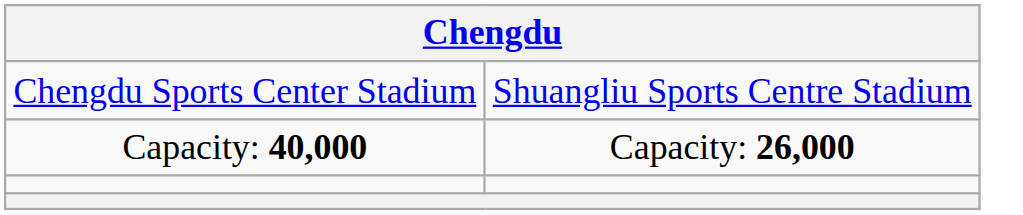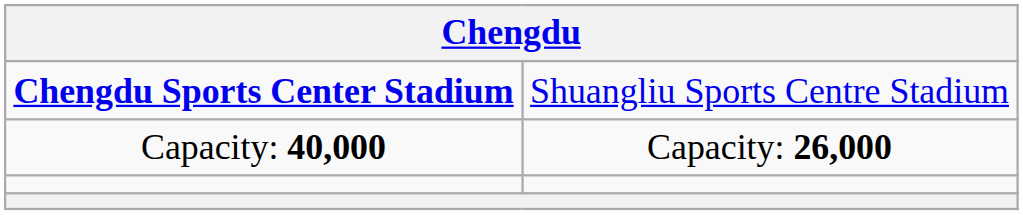(245, 89) normal -> (263, 89) bold
